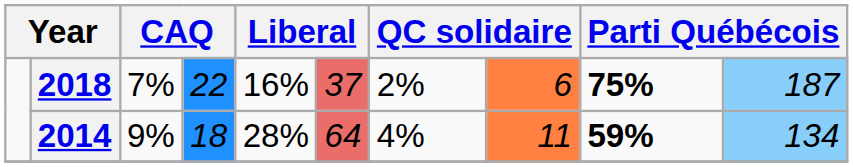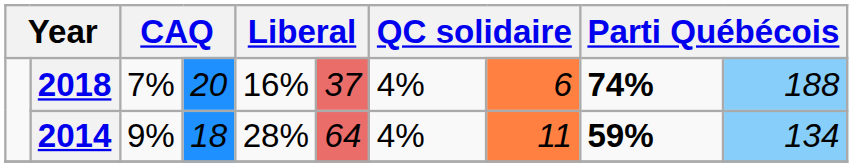(209, 84) 22 -> (209, 84) 20
(401, 84) 2% -> (401, 84) 4%
(621, 84) 75% -> (621, 84) 74%
(812, 84) 187 -> (812, 84) 188
